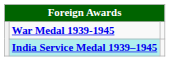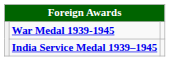(85, 47) paleturquoise background -> (85, 47) no background
